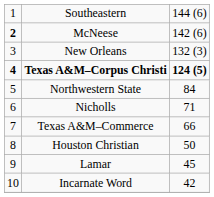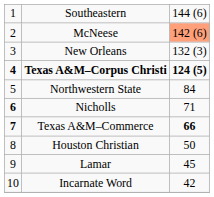(13, 32) bold -> (13, 32) normal
(189, 32) no background -> (189, 32) lightsalmon background
(13, 107) normal -> (13, 107) bold
(13, 126) normal -> (13, 126) bold
(189, 126) normal -> (189, 126) bold
